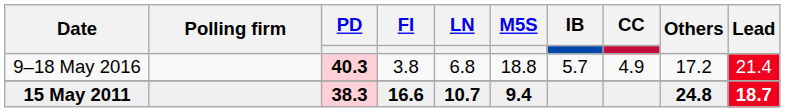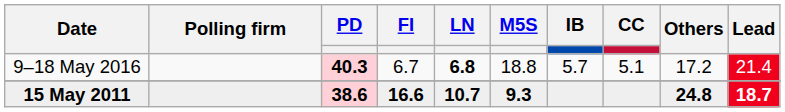(406, 67) 3.8 -> (406, 67) 6.7
(462, 67) normal -> (462, 67) bold
(631, 67) 4.9 -> (631, 67) 5.1
(350, 93) 38.3 -> (350, 93) 38.6
(519, 93) 9.4 -> (519, 93) 9.3
